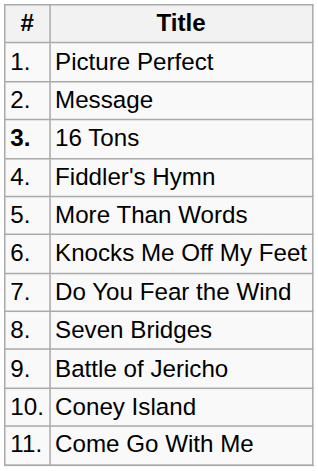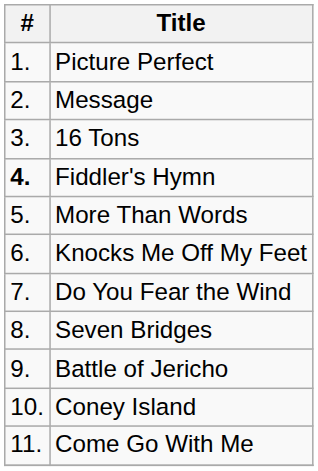(20, 138) bold -> (20, 138) normal
(20, 176) normal -> (20, 176) bold
